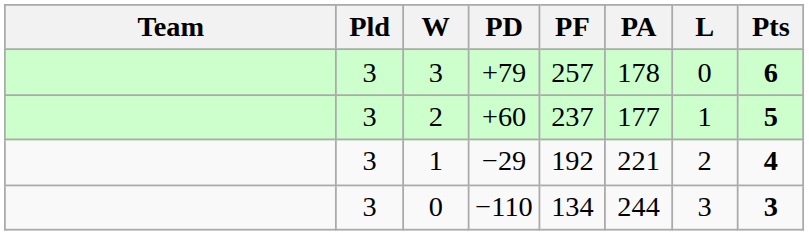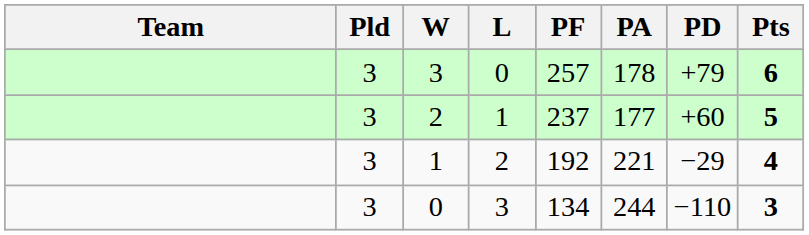columns swapped: (705, 26) <-> (504, 26)
